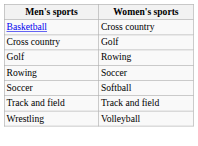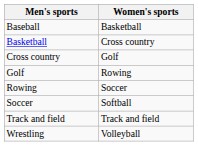+ row: (23, 27)
